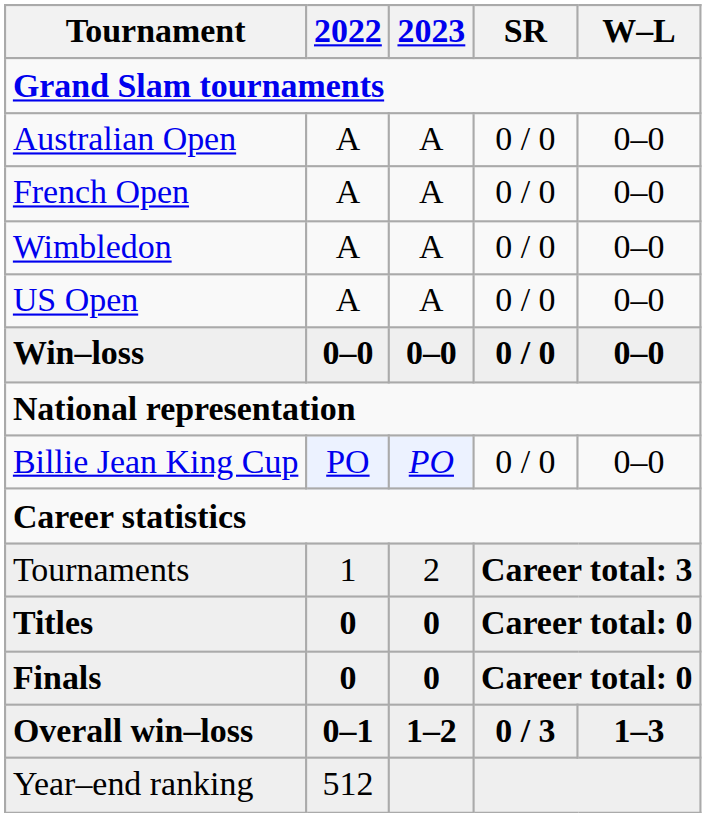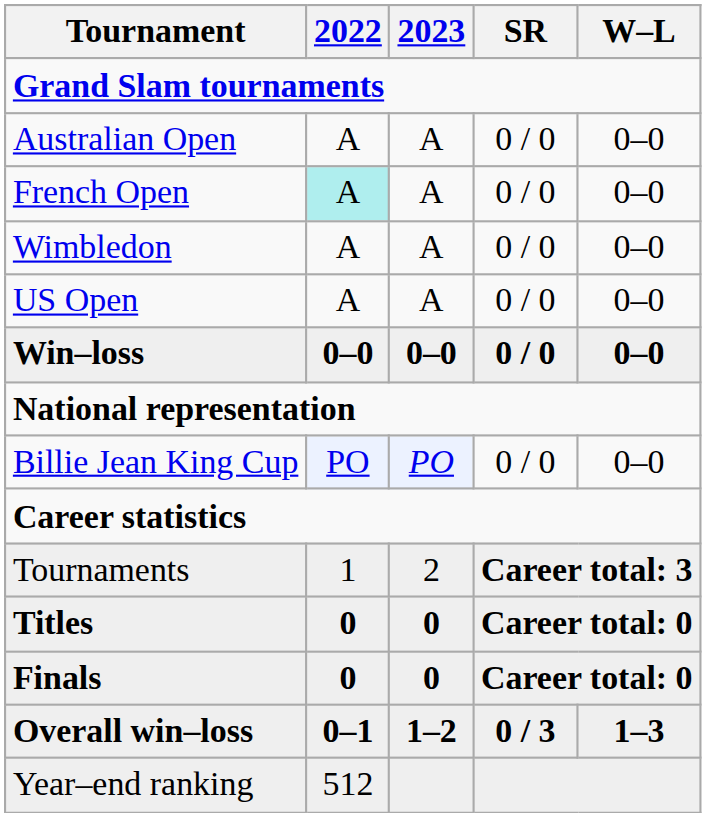(348, 192) no background -> (348, 192) paleturquoise background
